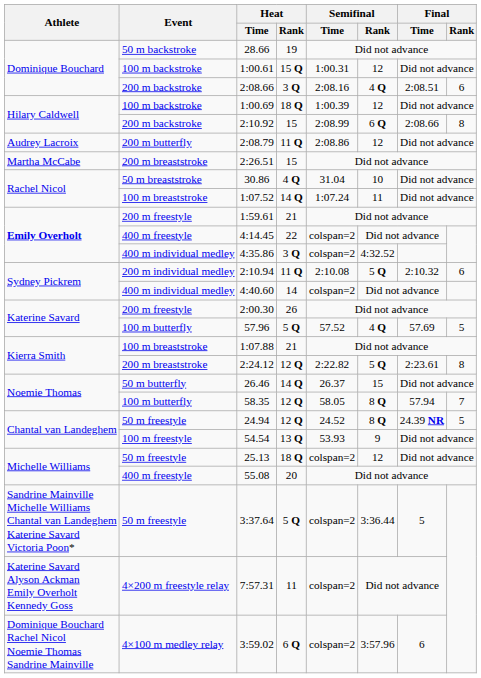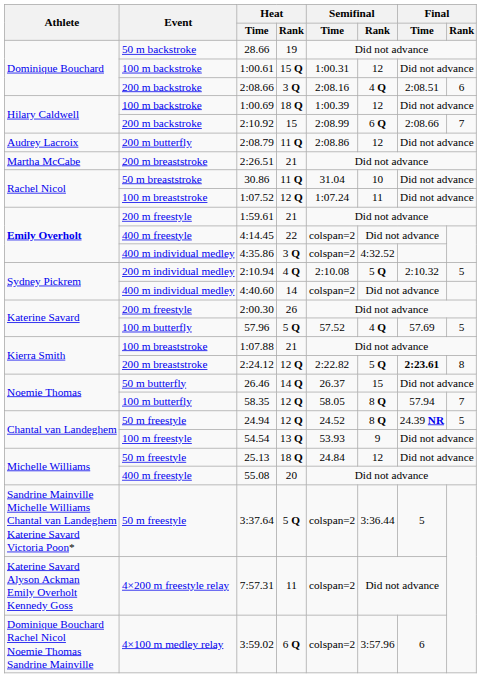(462, 124) 8 -> (462, 124) 7
(291, 161) 15 -> (291, 161) 21
(291, 179) 4 Q -> (291, 179) 11 Q
(291, 198) 14 Q -> (291, 198) 12 Q
(291, 272) 11 Q -> (291, 272) 4 Q
(462, 272) 6 -> (462, 272) 5
(422, 365) normal -> (422, 365) bold
(332, 457) colspan=2 -> (332, 457) 24.84
